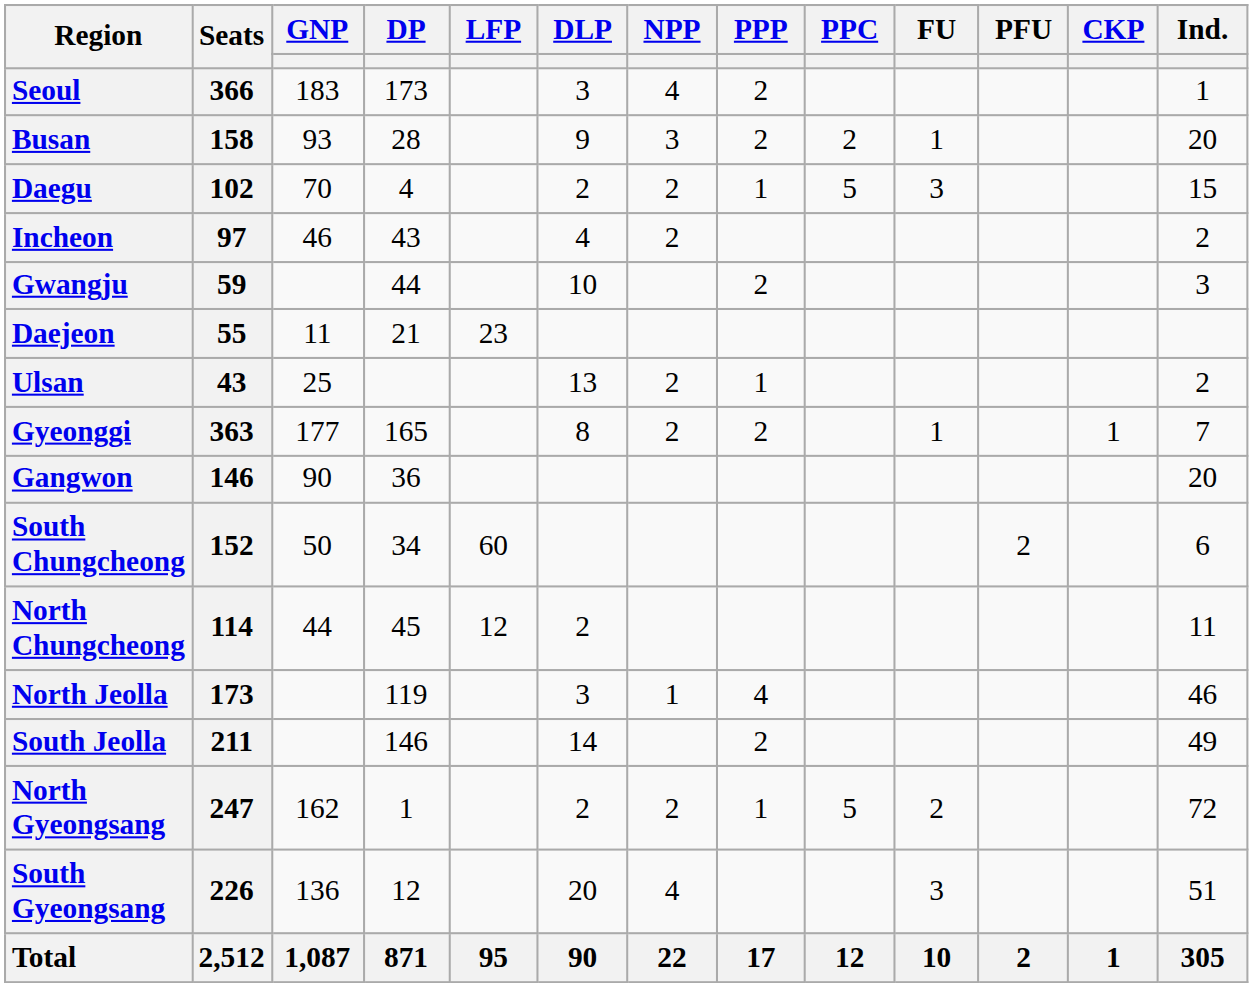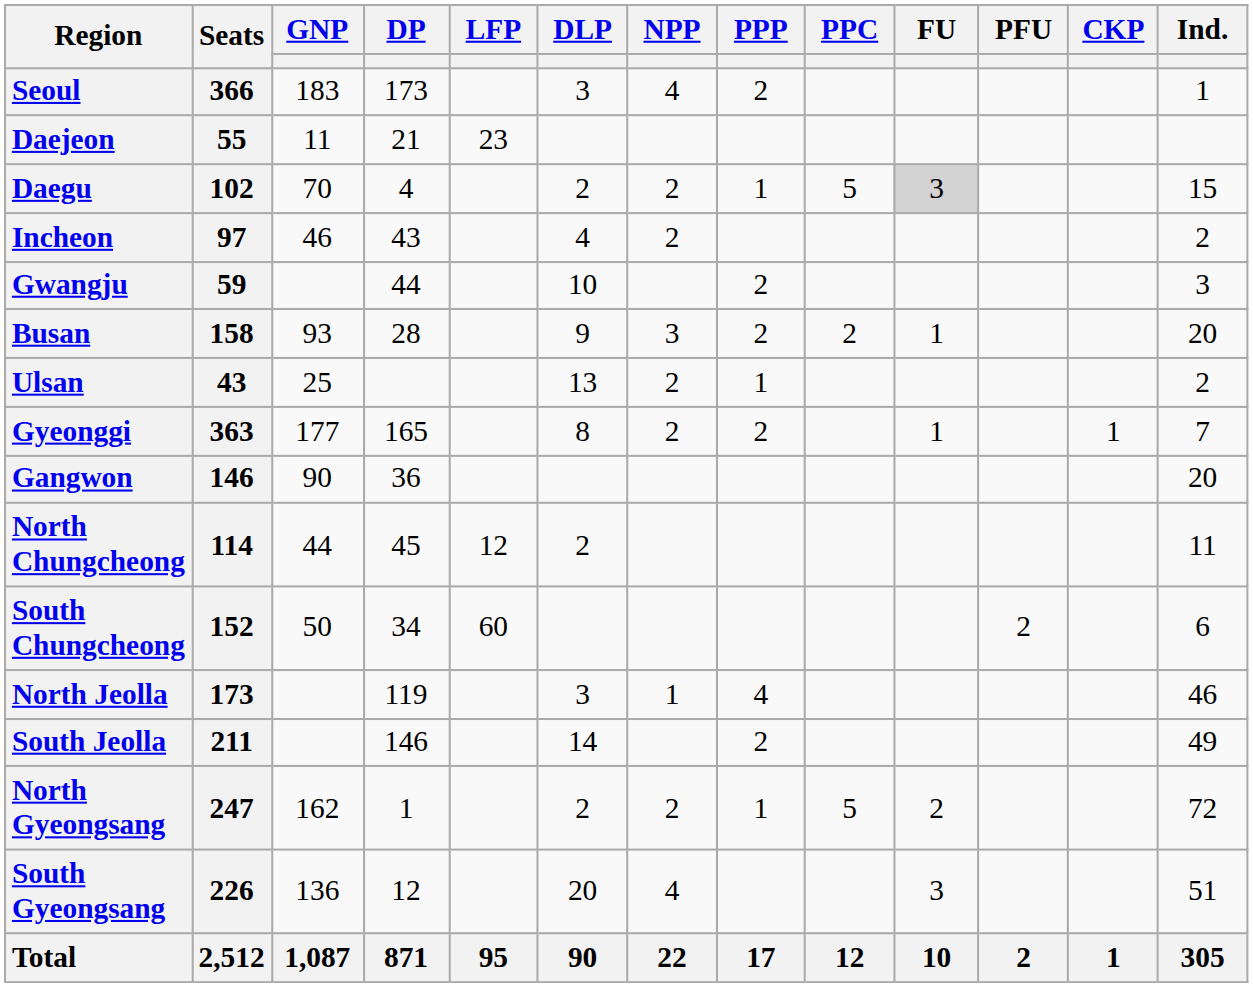rows swapped: (51, 139) <-> (63, 333)
(937, 188) no background -> (937, 188) lightgrey background
rows swapped: (98, 627) <-> (98, 544)
